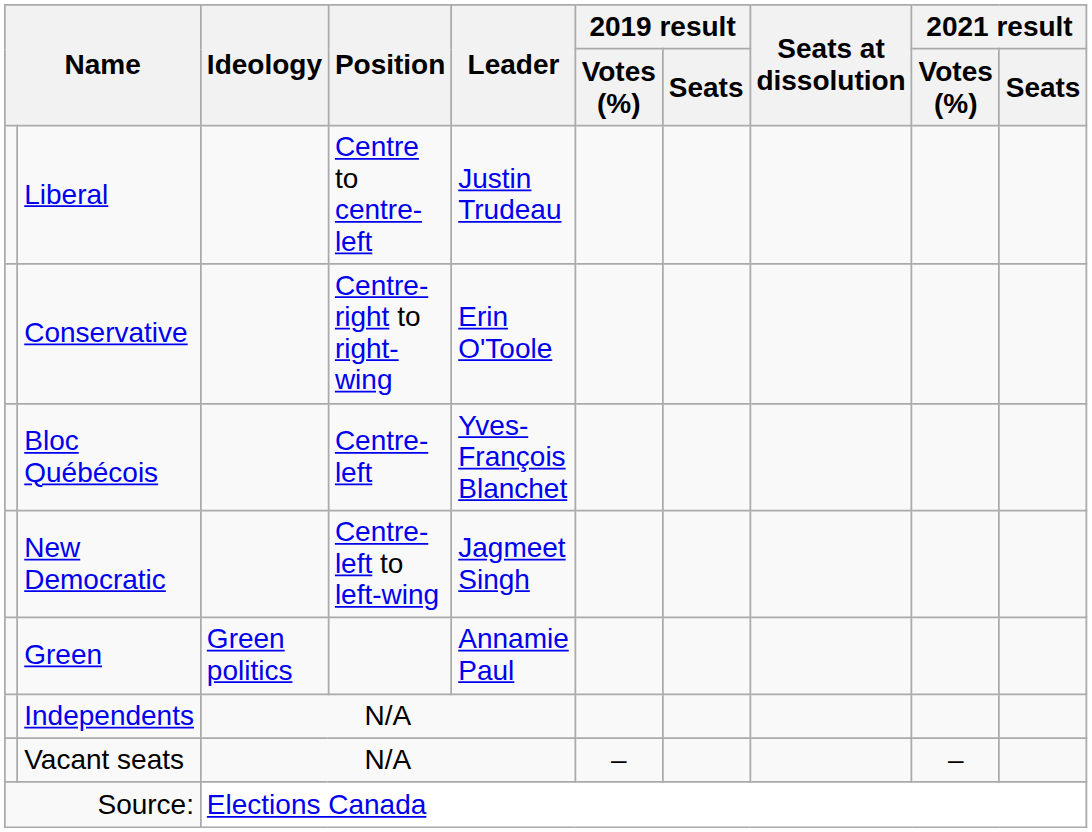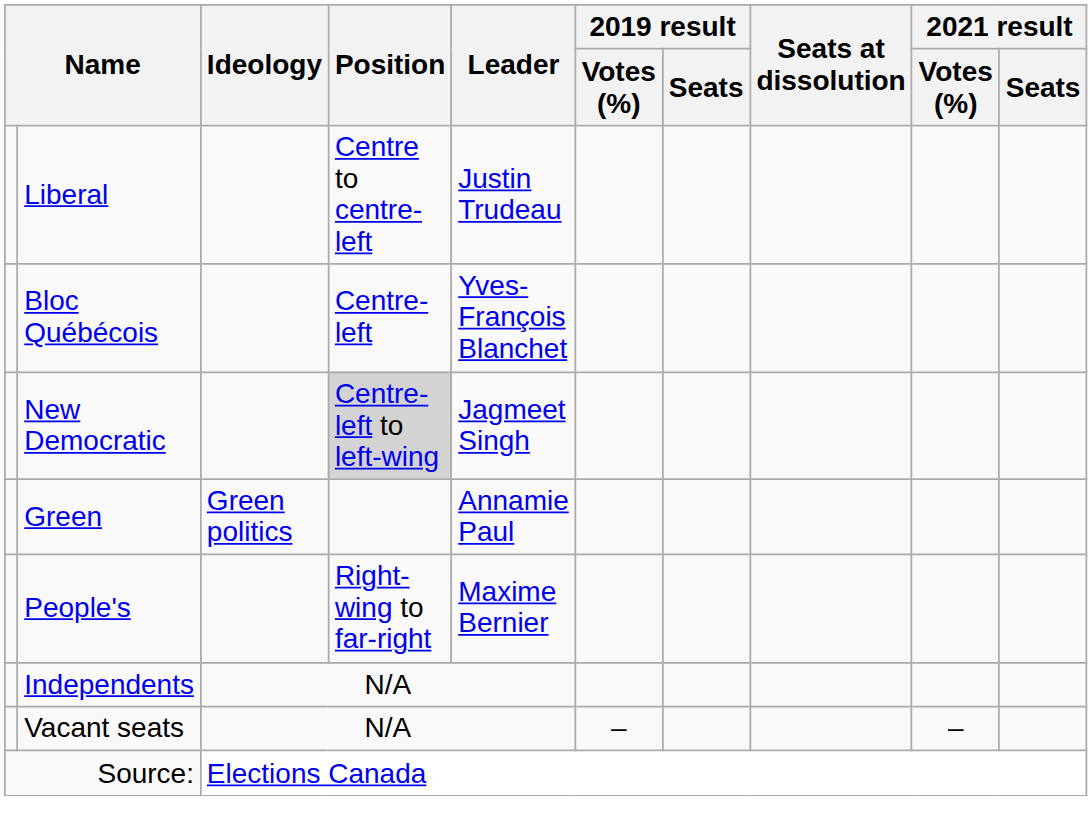- row: (106, 333)
(387, 563) no background -> (387, 424) lightgrey background
+ row: (78, 608)
